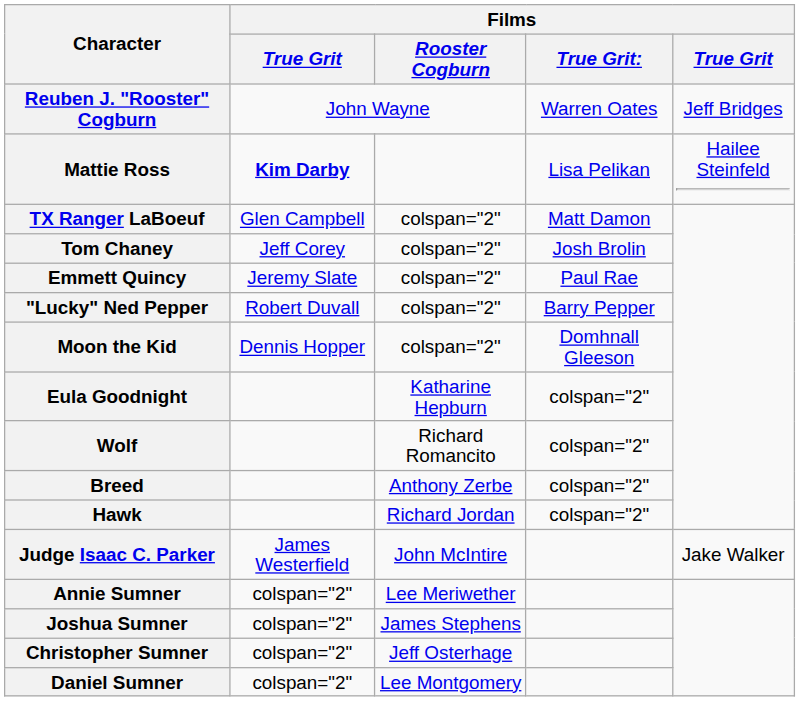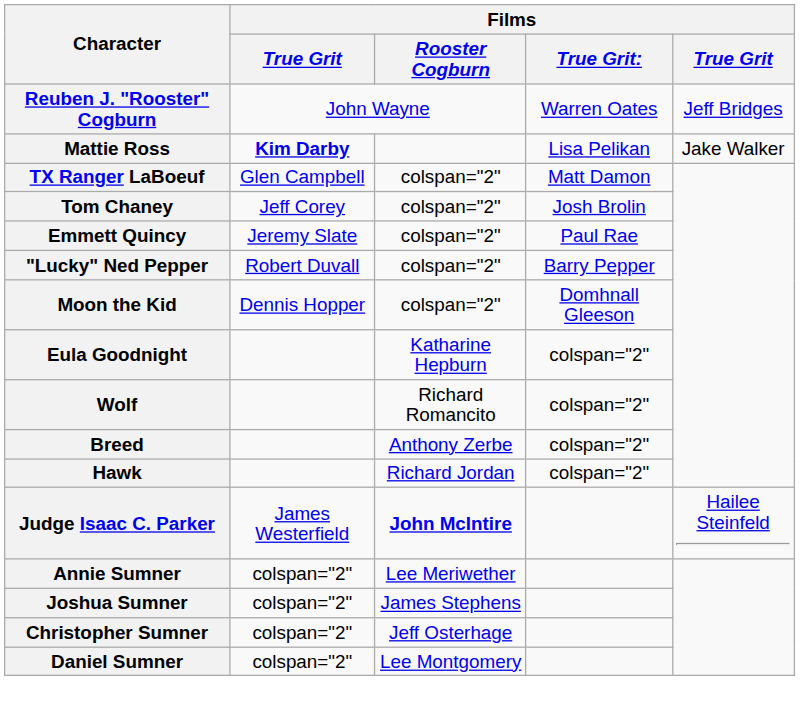(733, 164) Hailee Steinfeld -> (733, 148) Jake Walker
(451, 554) normal -> (451, 523) bold
(733, 554) Jake Walker -> (733, 518) Hailee Steinfeld
